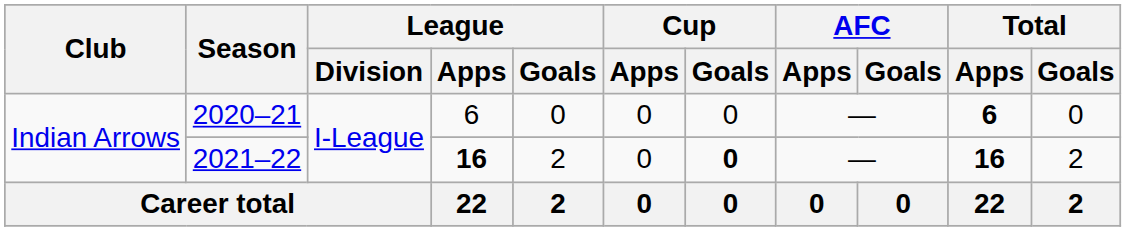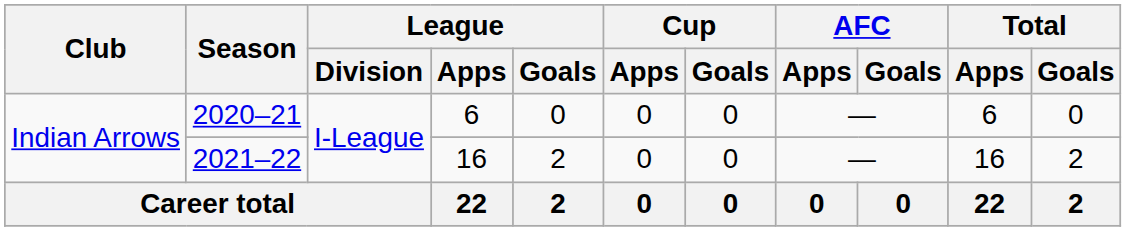(989, 114) bold -> (989, 114) normal
(472, 159) bold -> (472, 159) normal
(731, 159) bold -> (731, 159) normal
(989, 159) bold -> (989, 159) normal
